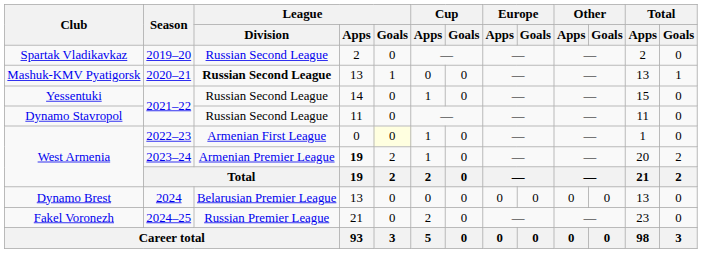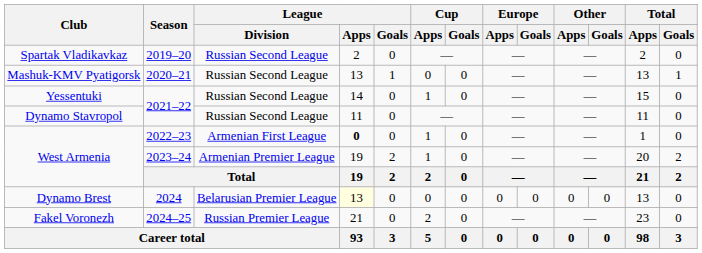(267, 75) bold -> (267, 75) normal
(357, 136) normal -> (357, 136) bold
(392, 136) lightyellow background -> (392, 136) no background
(357, 156) bold -> (356, 156) normal
(356, 197) no background -> (356, 197) lightyellow background
